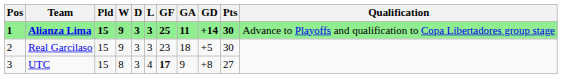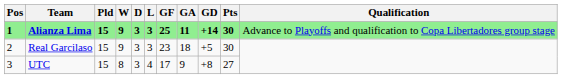(165, 64) bold -> (165, 64) normal
